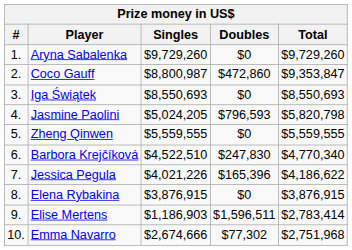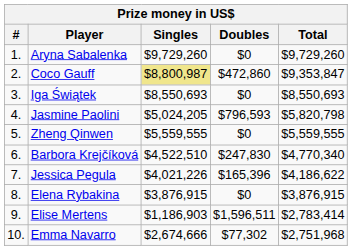(176, 74) no background -> (176, 74) khaki background
